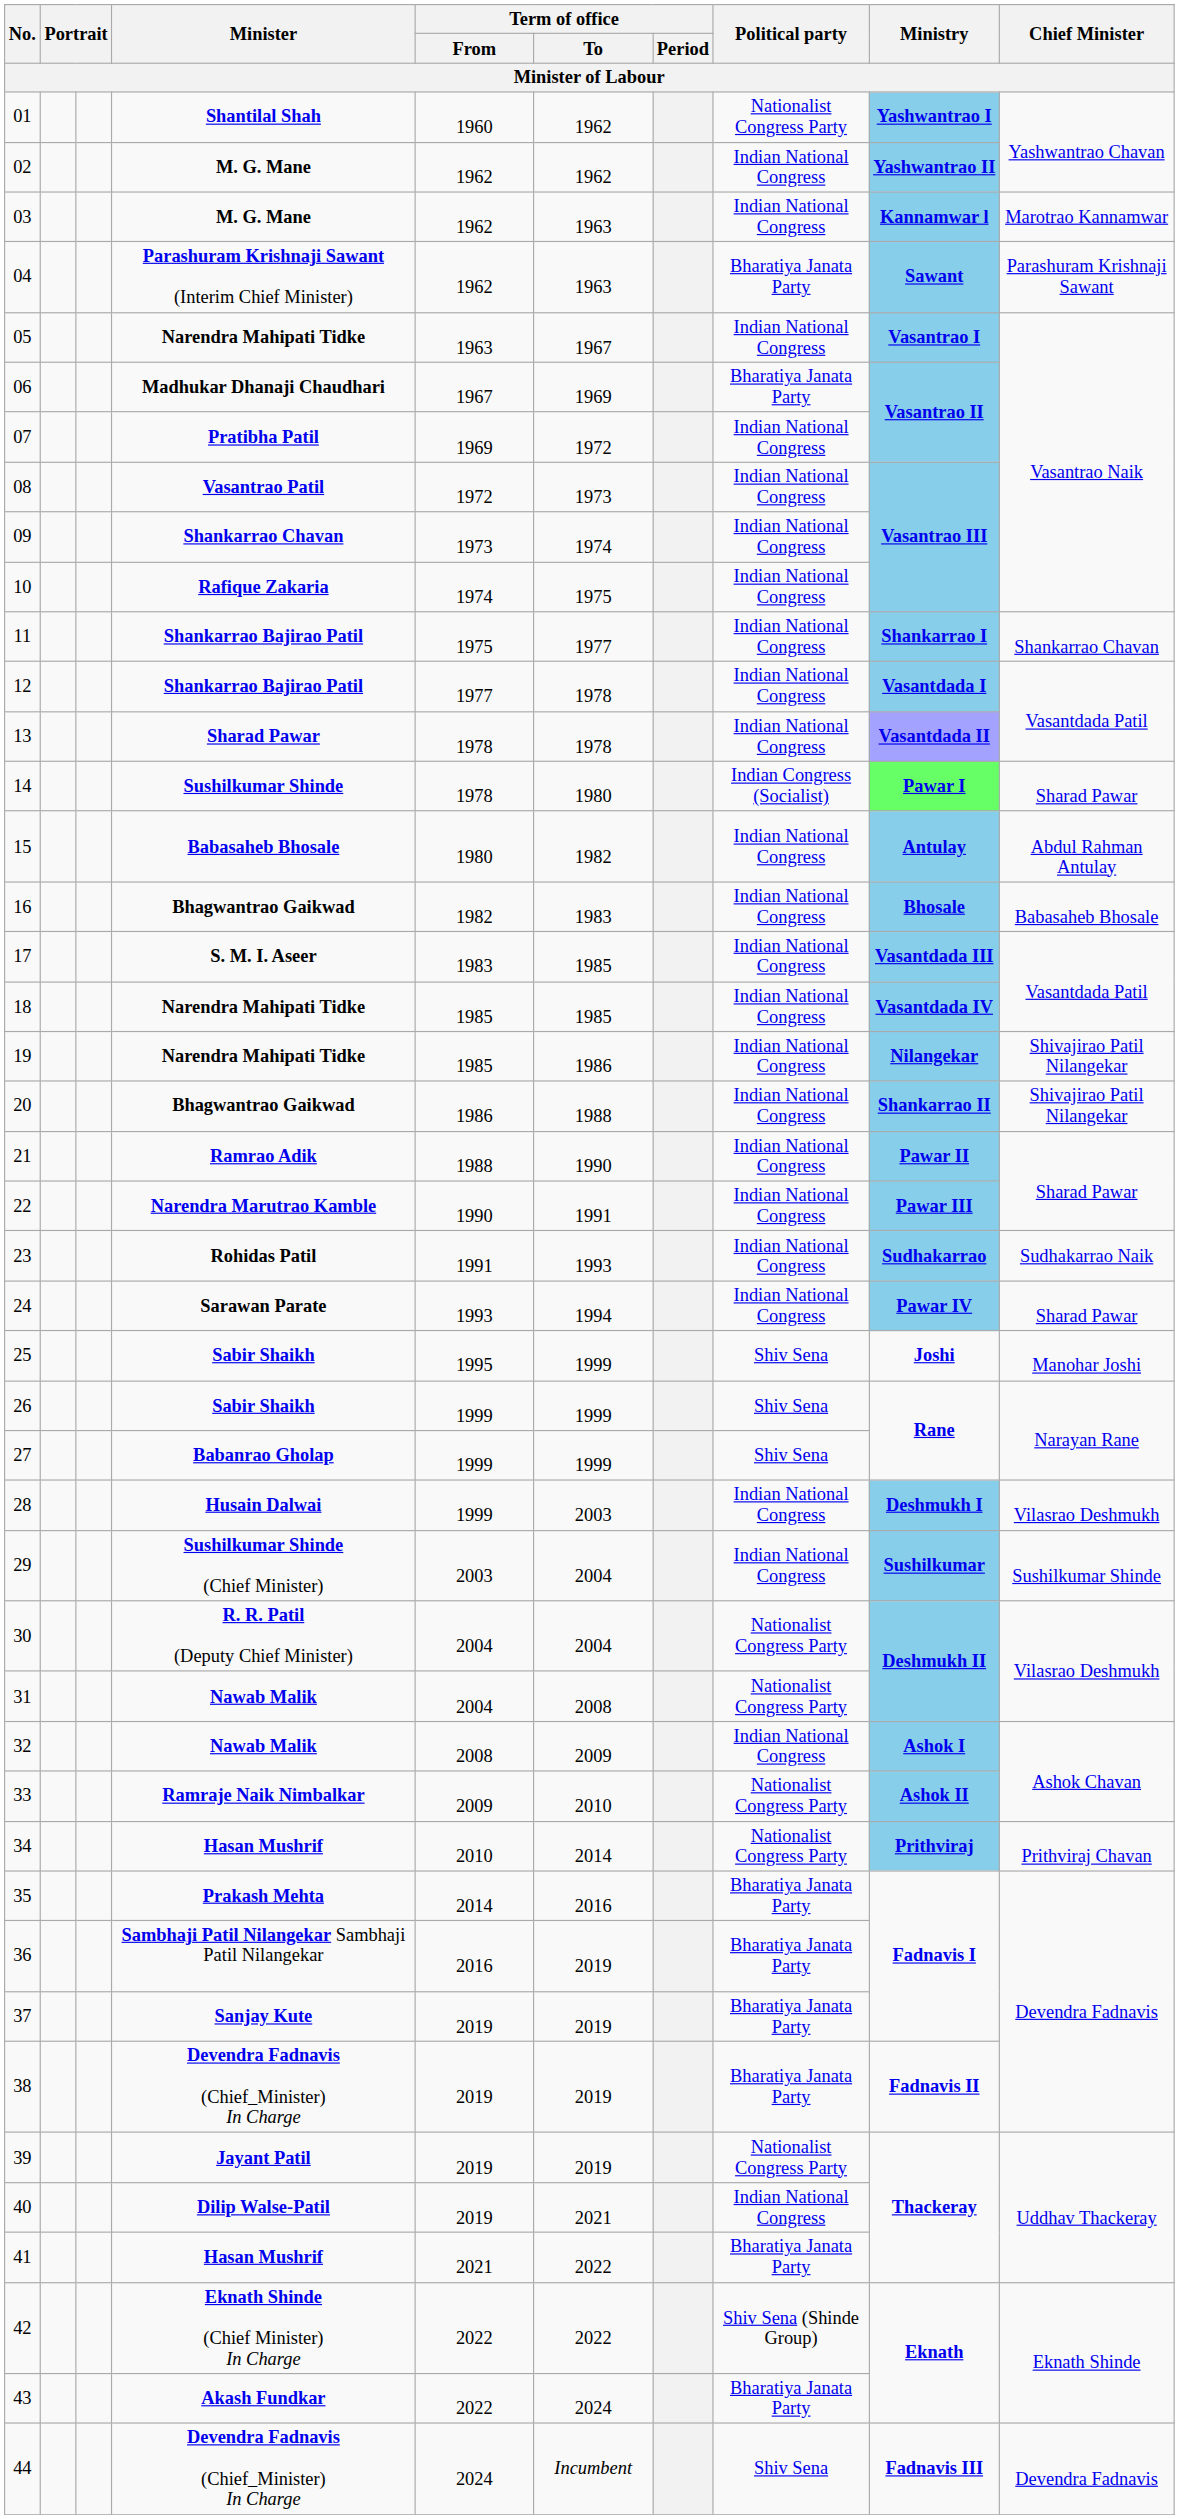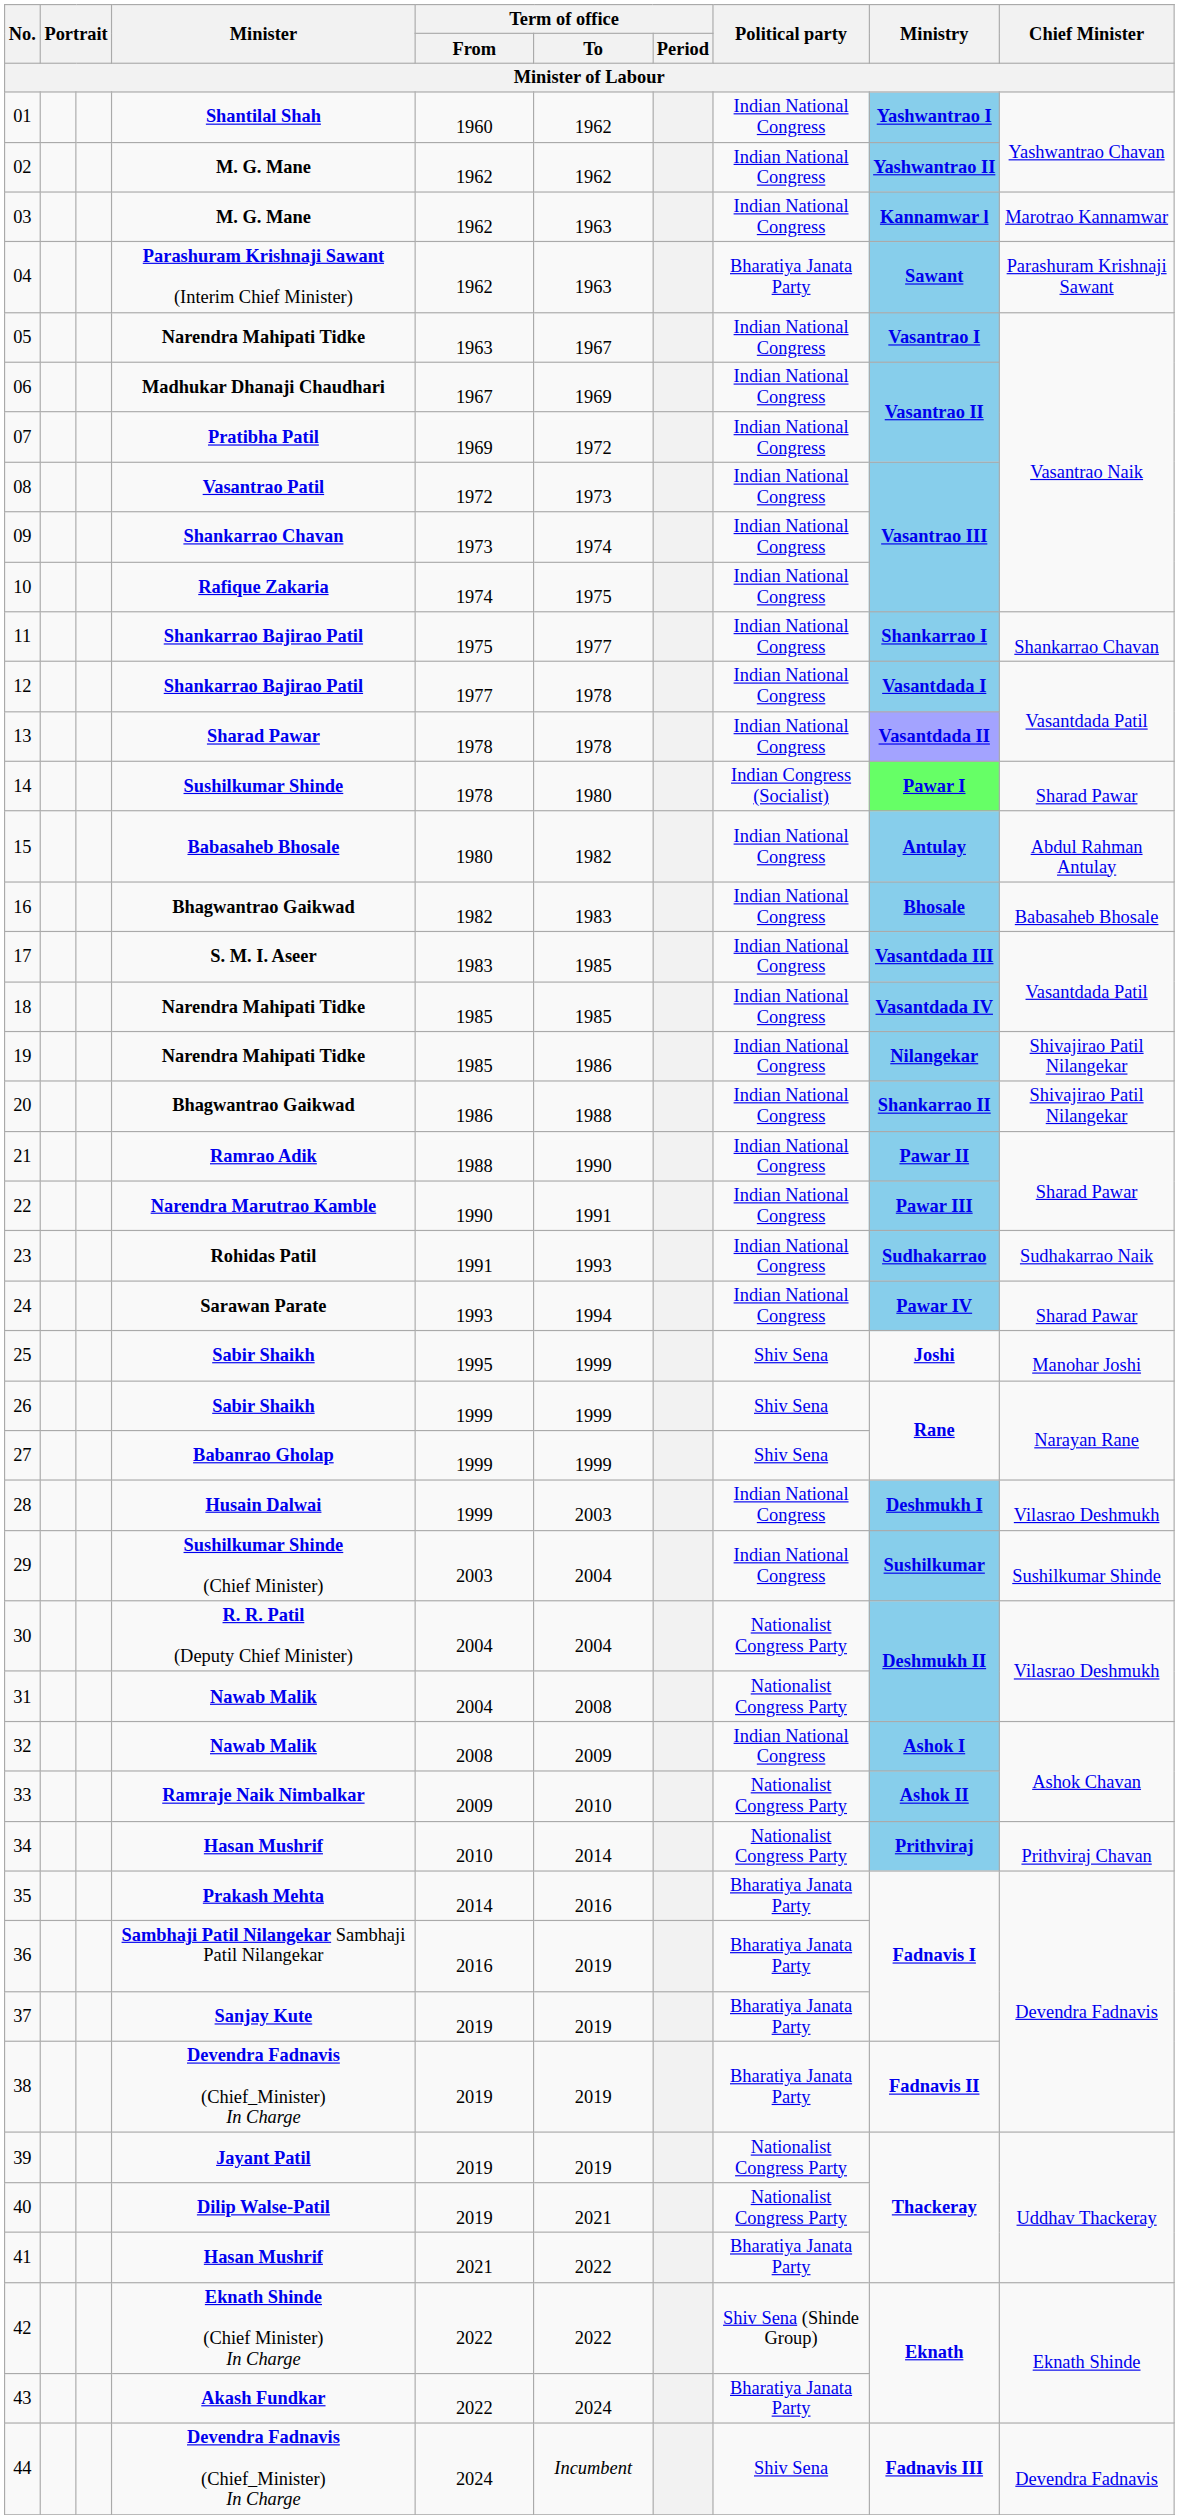(791, 116) Nationalist Congress Party -> (791, 116) Indian National Congress
(791, 387) Bharatiya Janata Party -> (791, 387) Indian National Congress
(791, 2207) Indian National Congress -> (791, 2207) Nationalist Congress Party
